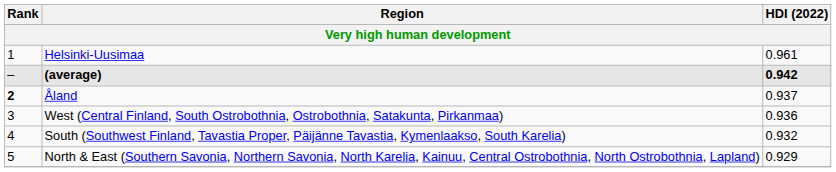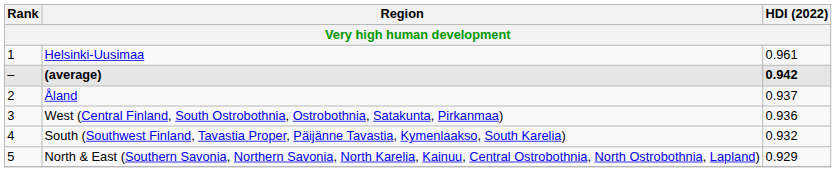(11, 95) bold -> (11, 95) normal
